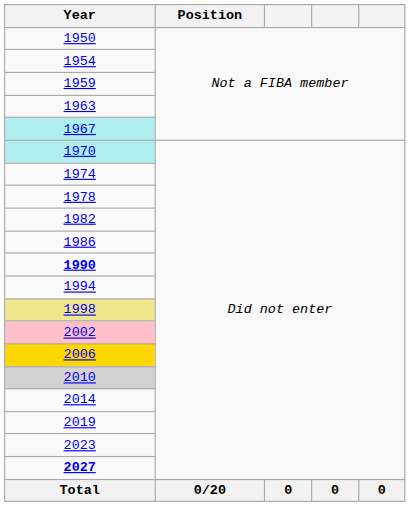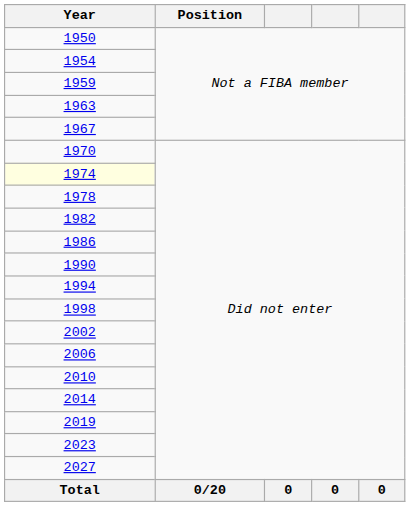(80, 129) paleturquoise background -> (80, 129) no background
(80, 151) paleturquoise background -> (80, 151) no background
(80, 174) no background -> (80, 174) lightyellow background
(80, 264) bold -> (80, 264) normal
(80, 309) khaki background -> (80, 309) no background
(80, 332) pink background -> (80, 332) no background
(80, 355) gold background -> (80, 355) no background
(80, 377) lightgrey background -> (80, 377) no background
(80, 468) bold -> (80, 468) normal
